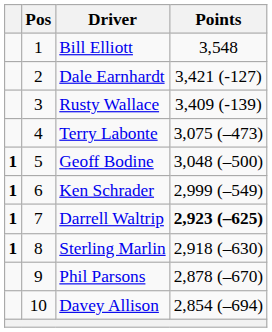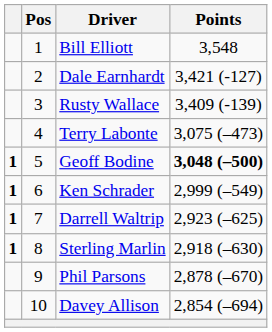(218, 161) normal -> (218, 161) bold
(218, 218) bold -> (218, 218) normal
